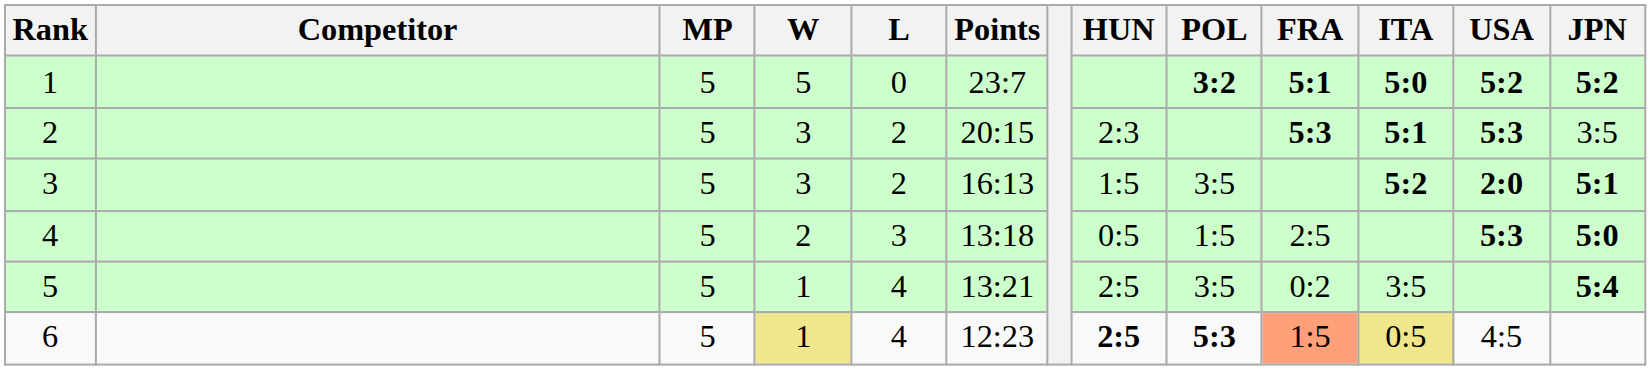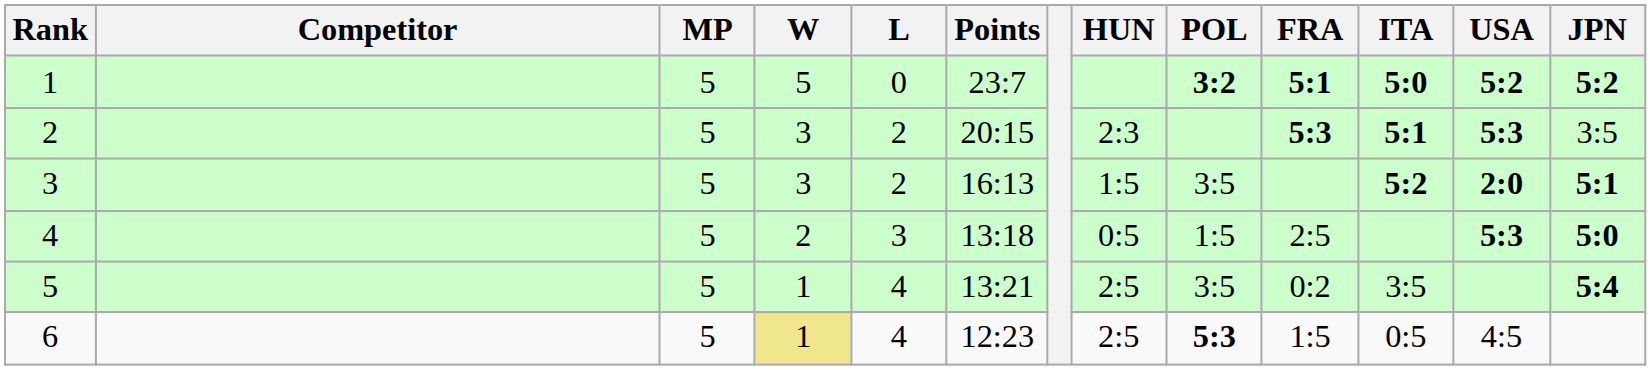(1119, 337) bold -> (1119, 337) normal
(1310, 337) lightsalmon background -> (1310, 337) no background
(1406, 337) khaki background -> (1406, 337) no background
